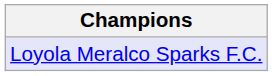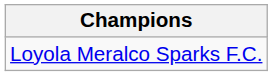(136, 53) lavender background -> (136, 53) no background
